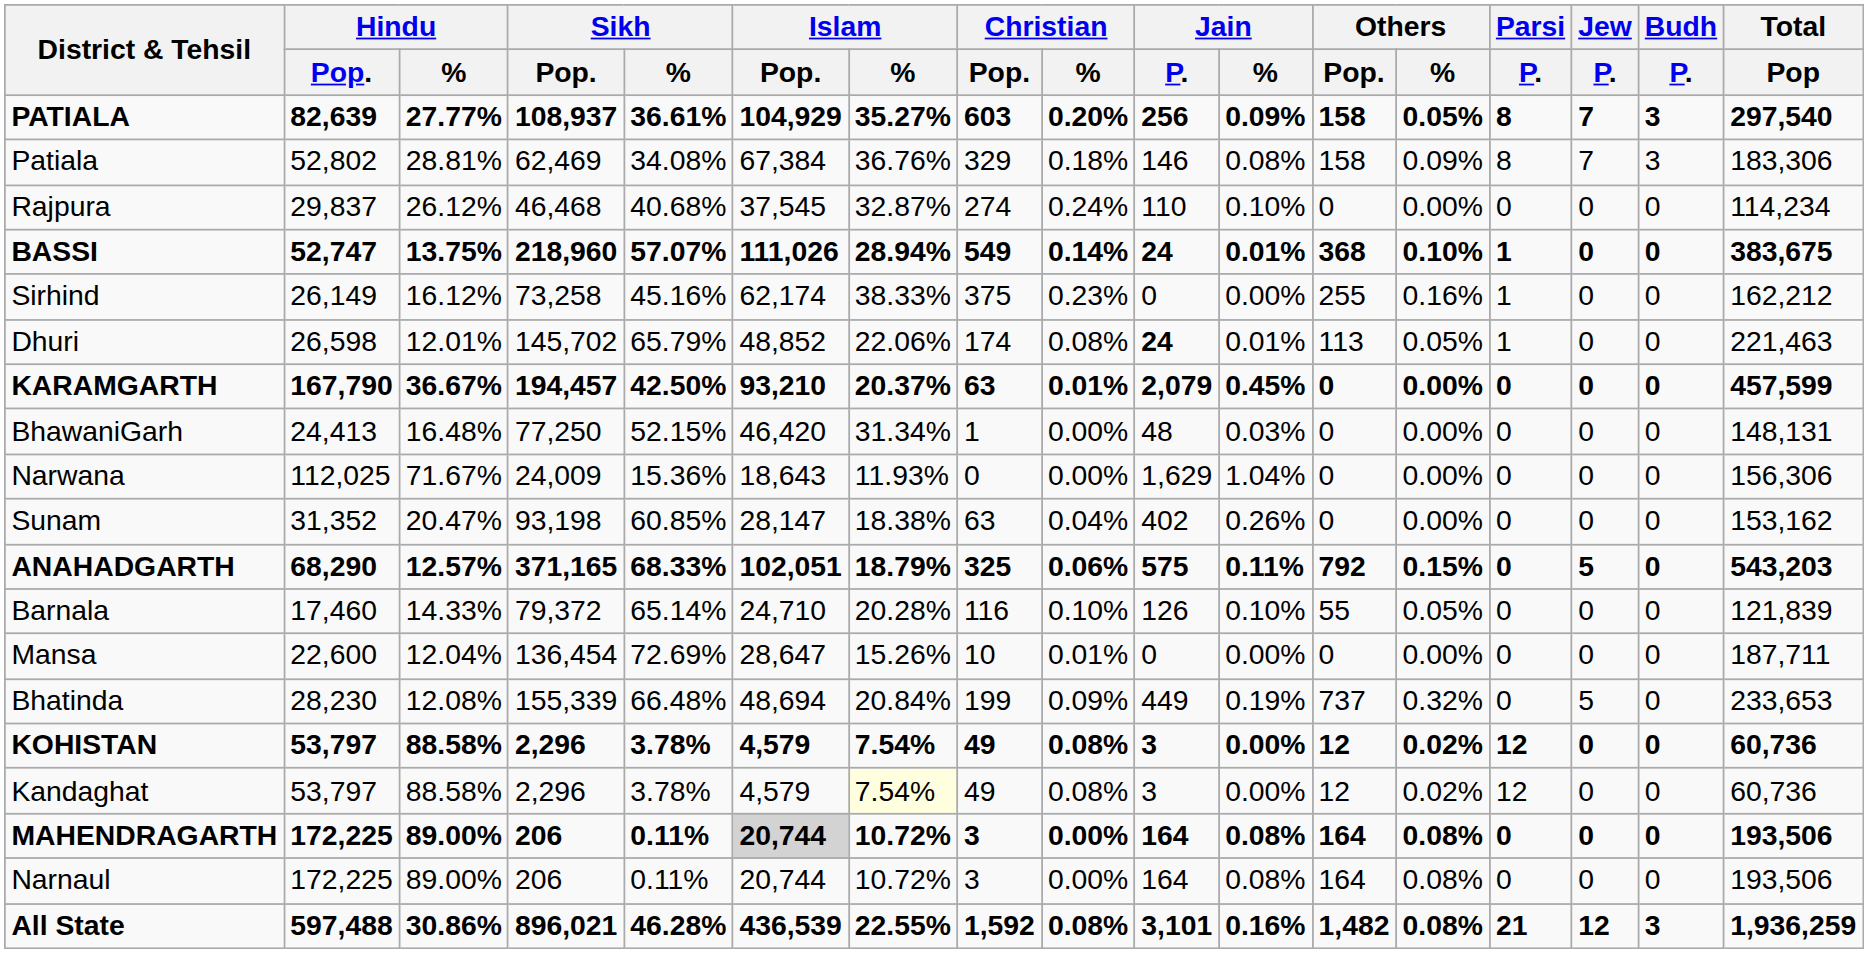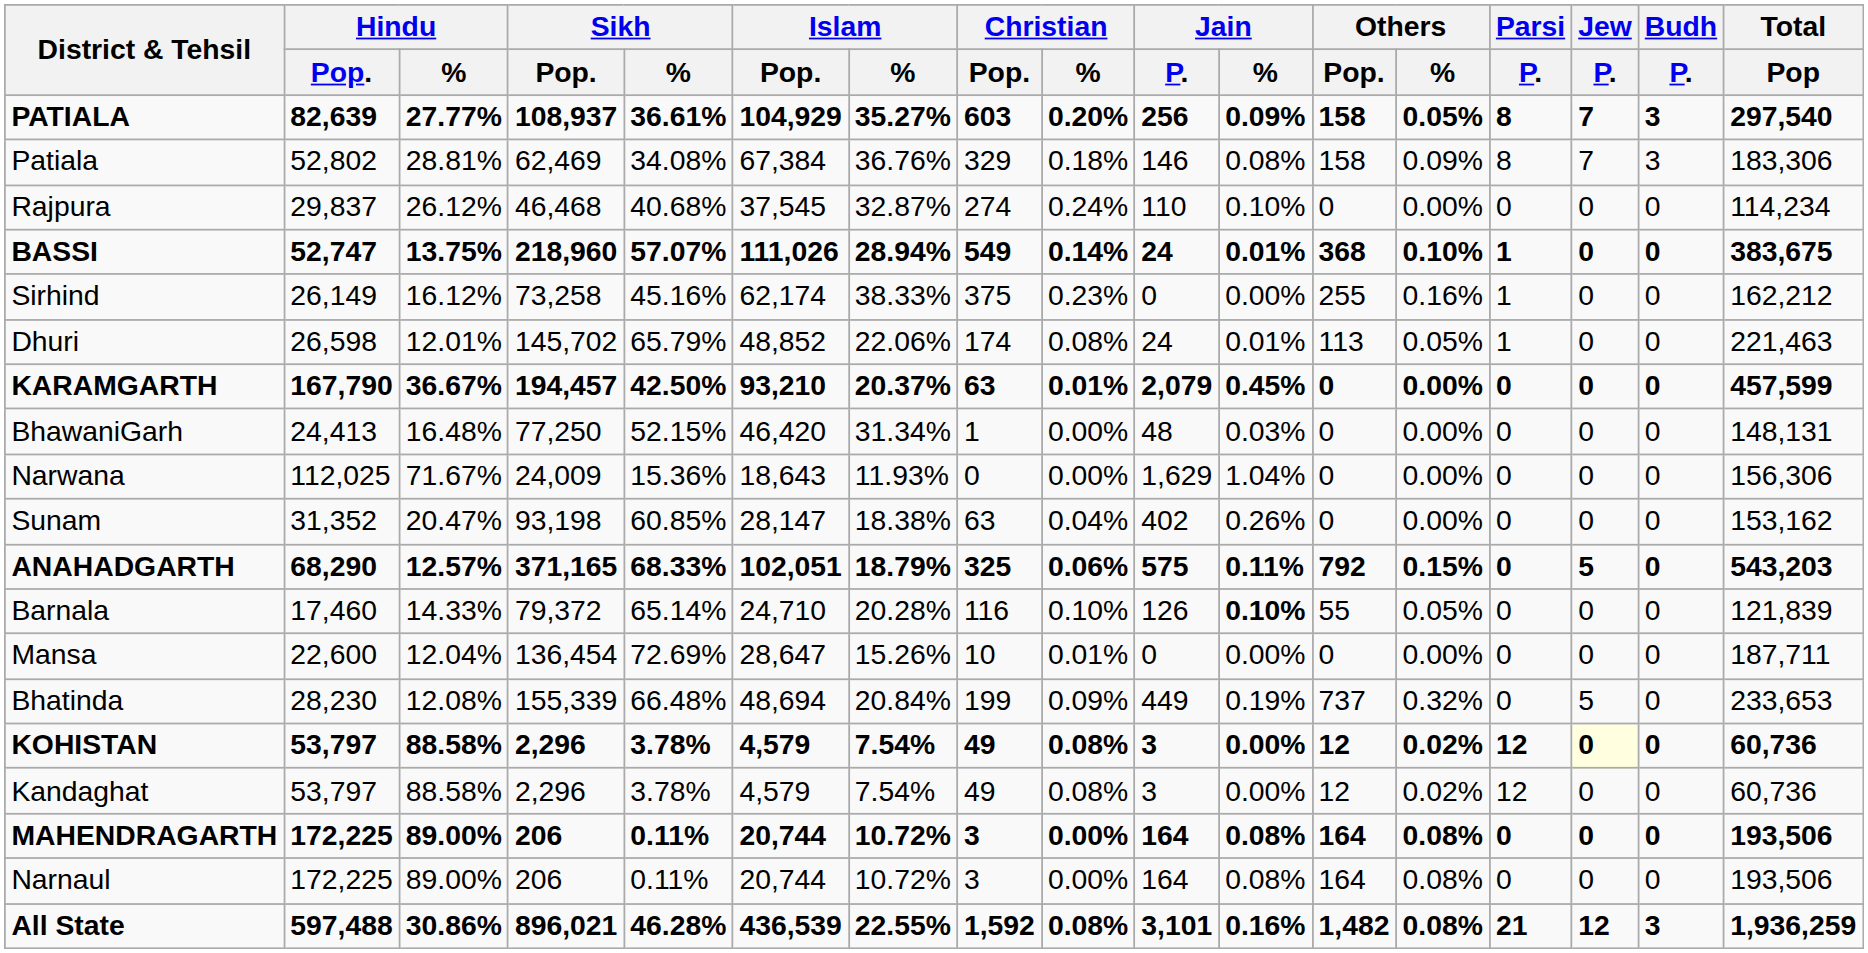(1157, 341) bold -> (1157, 341) normal
(1265, 610) normal -> (1265, 610) bold
(1586, 745) no background -> (1586, 745) lightyellow background
(895, 790) lightyellow background -> (895, 790) no background
(783, 835) lightgrey background -> (783, 835) no background
